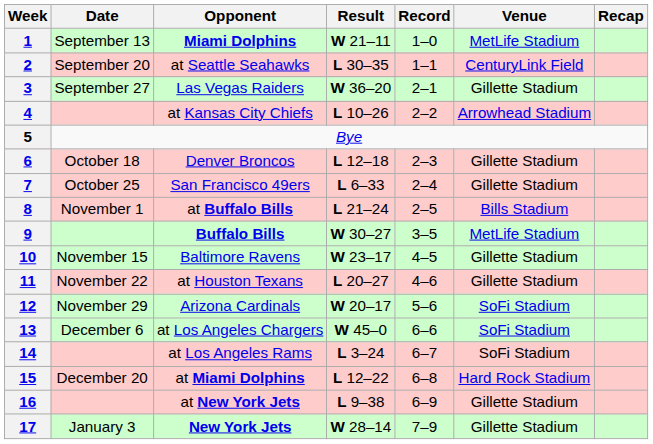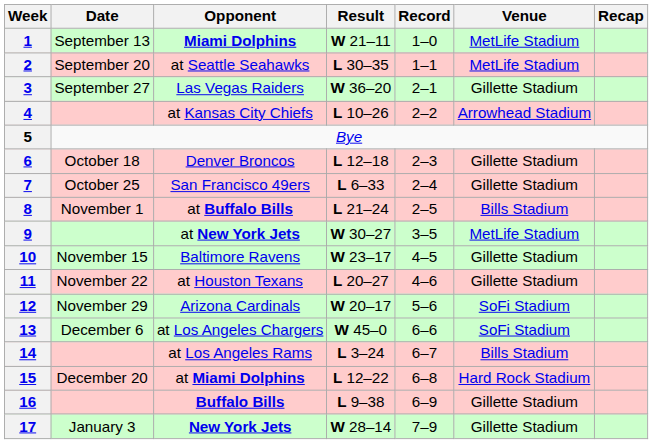(524, 64) CenturyLink Field -> (524, 64) MetLife Stadium
(240, 233) Buffalo Bills -> (240, 233) at New York Jets
(524, 354) SoFi Stadium -> (524, 354) Bills Stadium
(240, 402) at New York Jets -> (240, 402) Buffalo Bills
